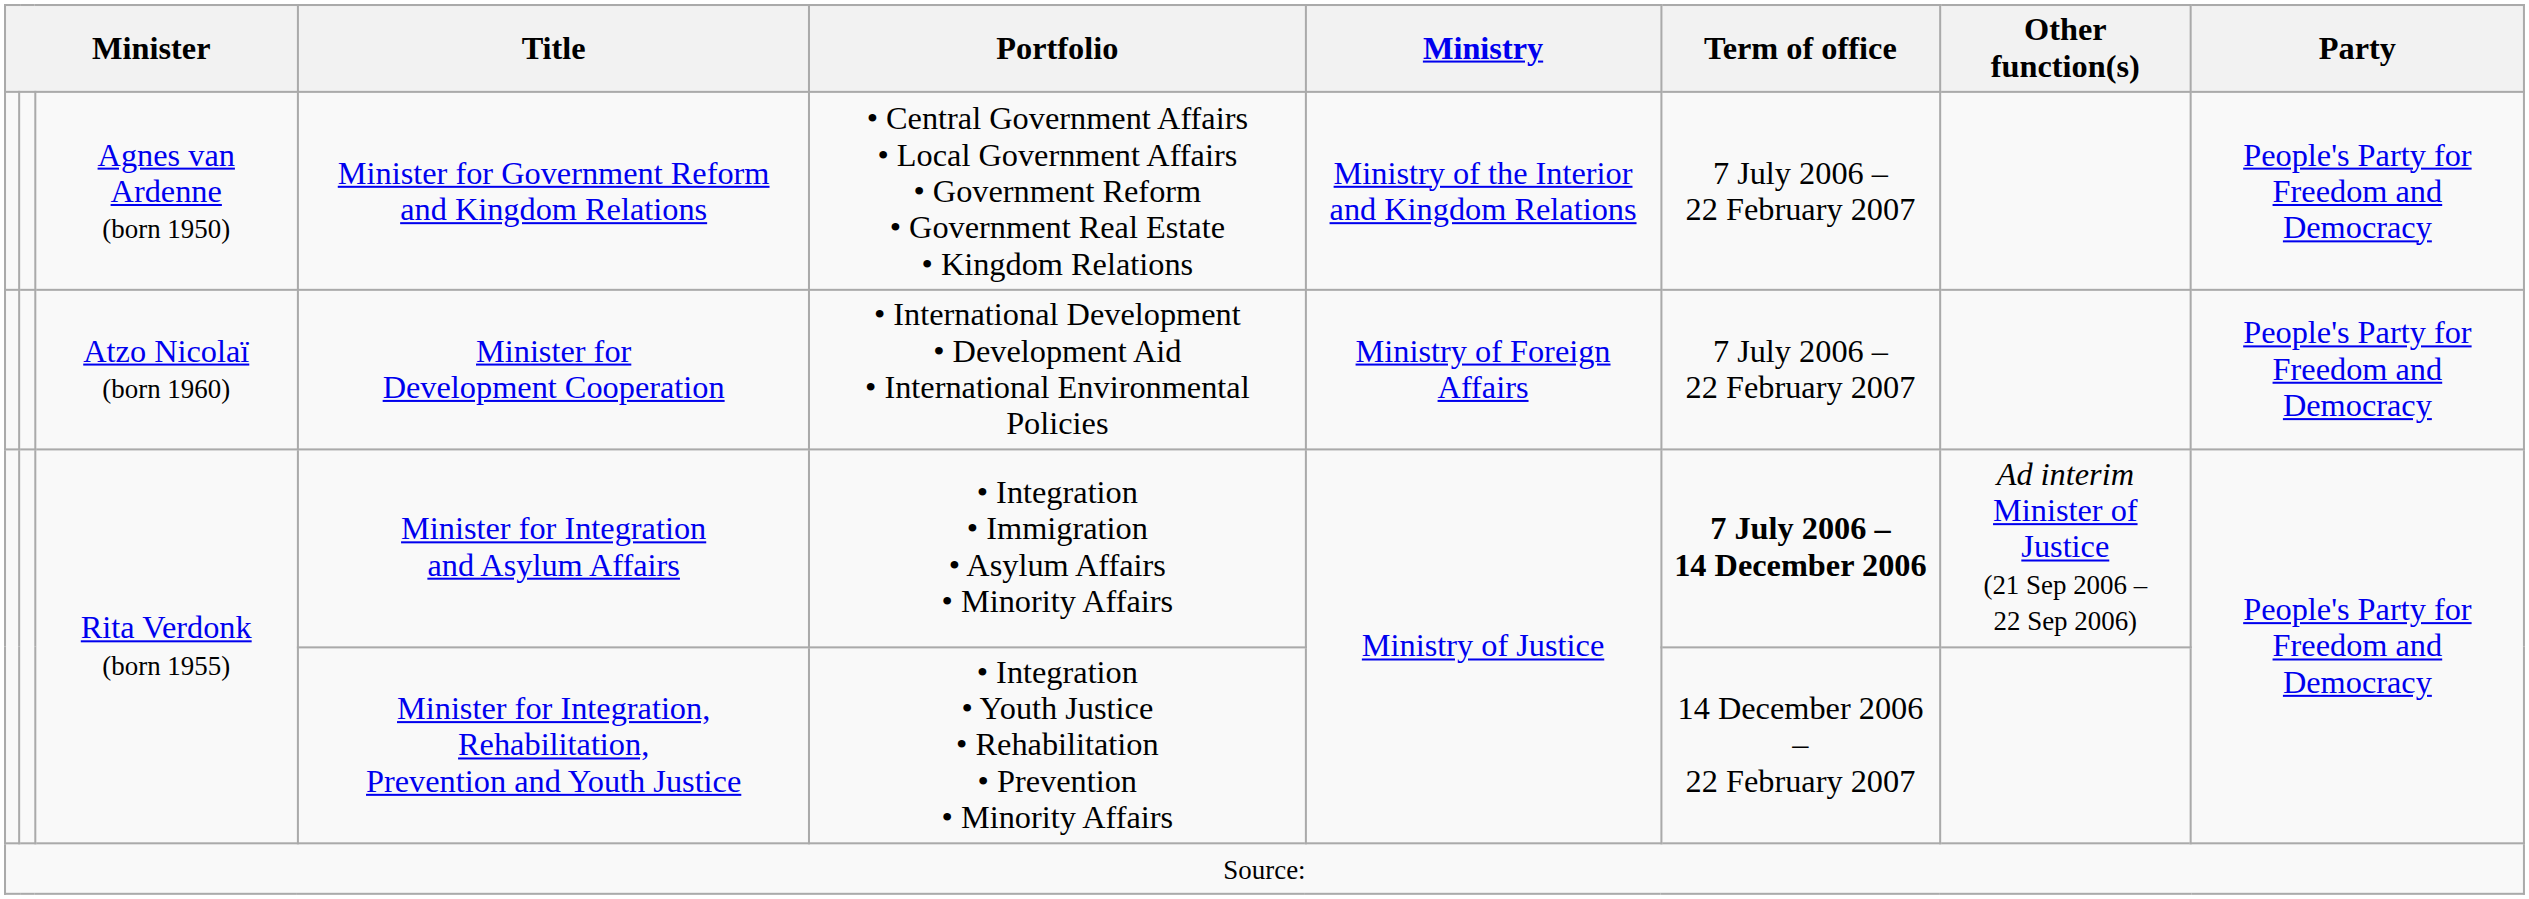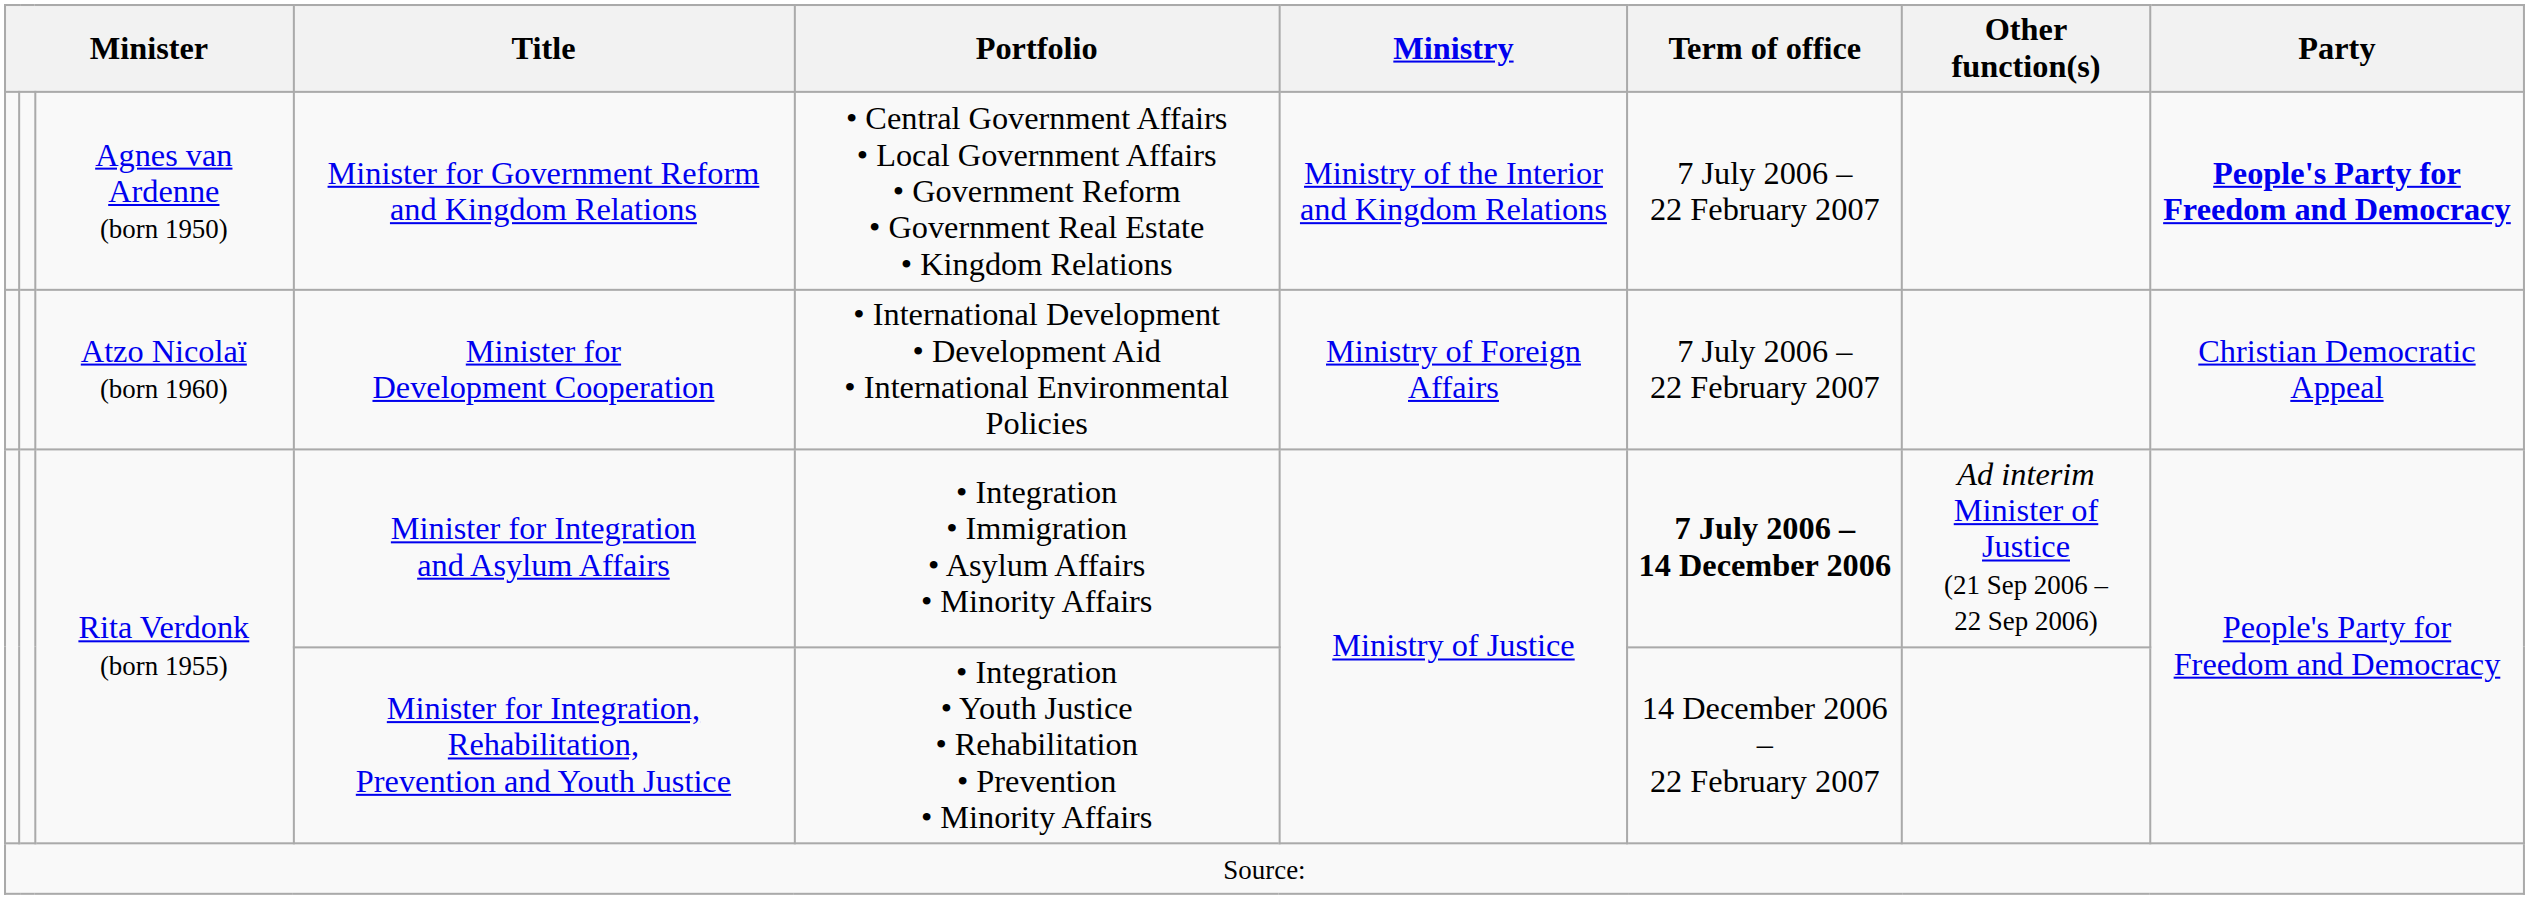(2357, 190) normal -> (2337, 190) bold
(2357, 368) People's Party for Freedom and Democracy -> (2337, 368) Christian Democratic Appeal
